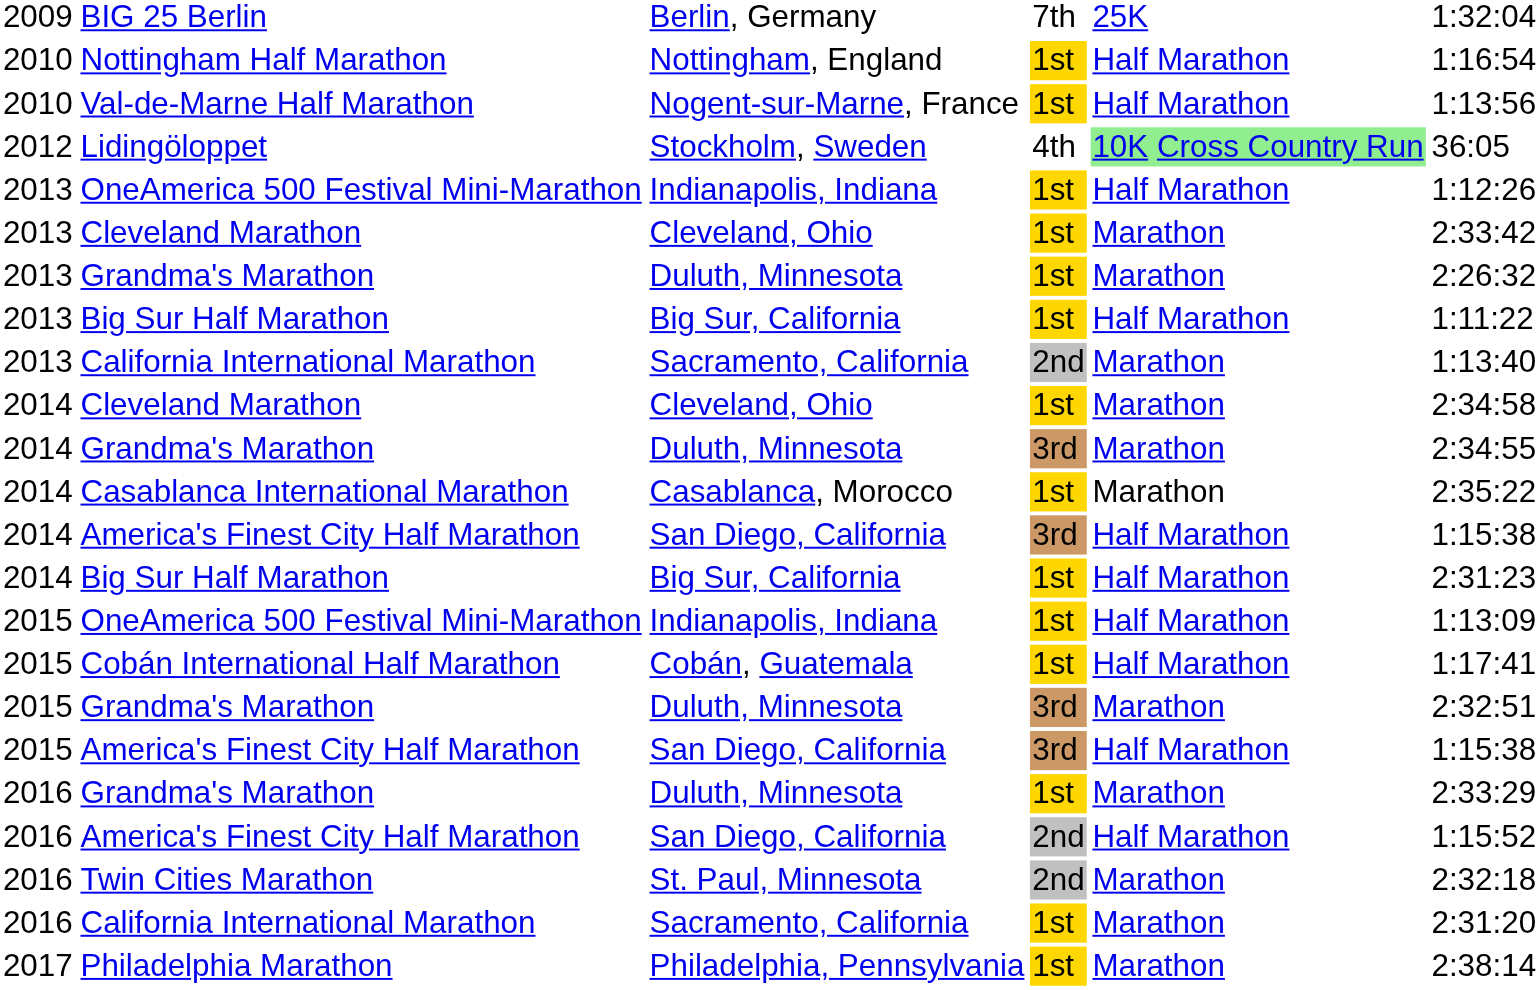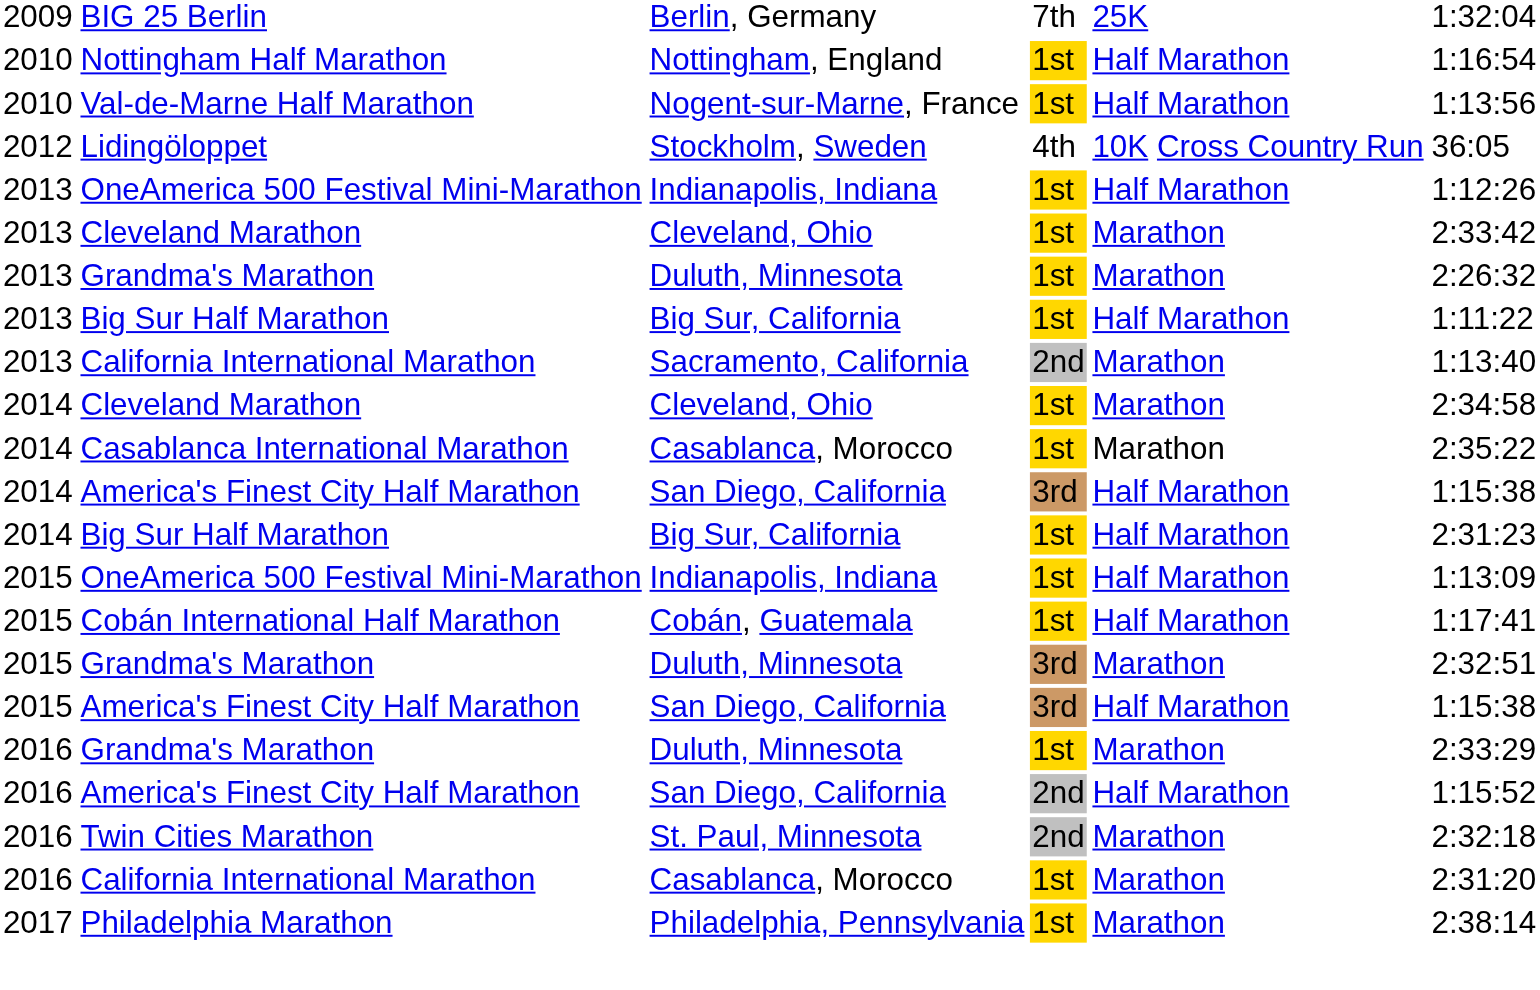(1258, 146) lightgreen background -> (1258, 146) no background
- row: (38, 448)
(809, 922) Sacramento, California -> (801, 879) Casablanca, Morocco
